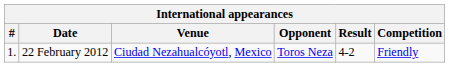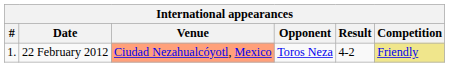(193, 52) no background -> (193, 52) lightsalmon background
(398, 52) no background -> (398, 52) khaki background
